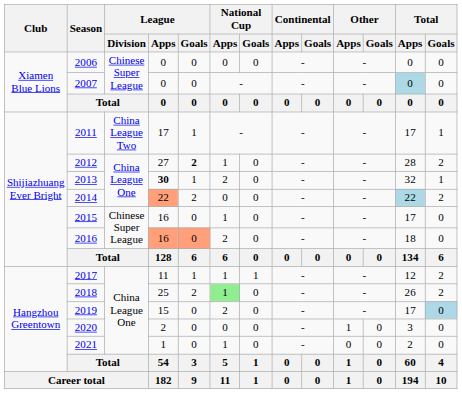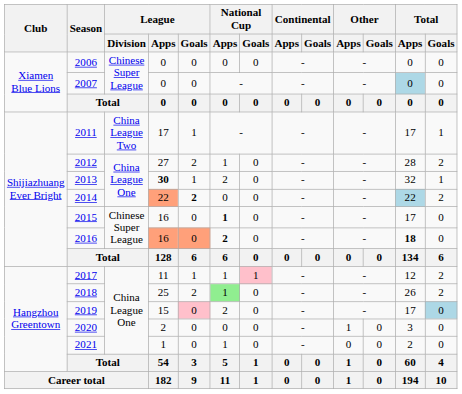(194, 162) bold -> (194, 162) normal
(194, 197) normal -> (194, 197) bold
(225, 217) normal -> (225, 217) bold
(225, 238) normal -> (225, 238) bold
(410, 238) normal -> (410, 238) bold
(256, 275) no background -> (256, 275) pink background
(194, 310) no background -> (194, 310) pink background
